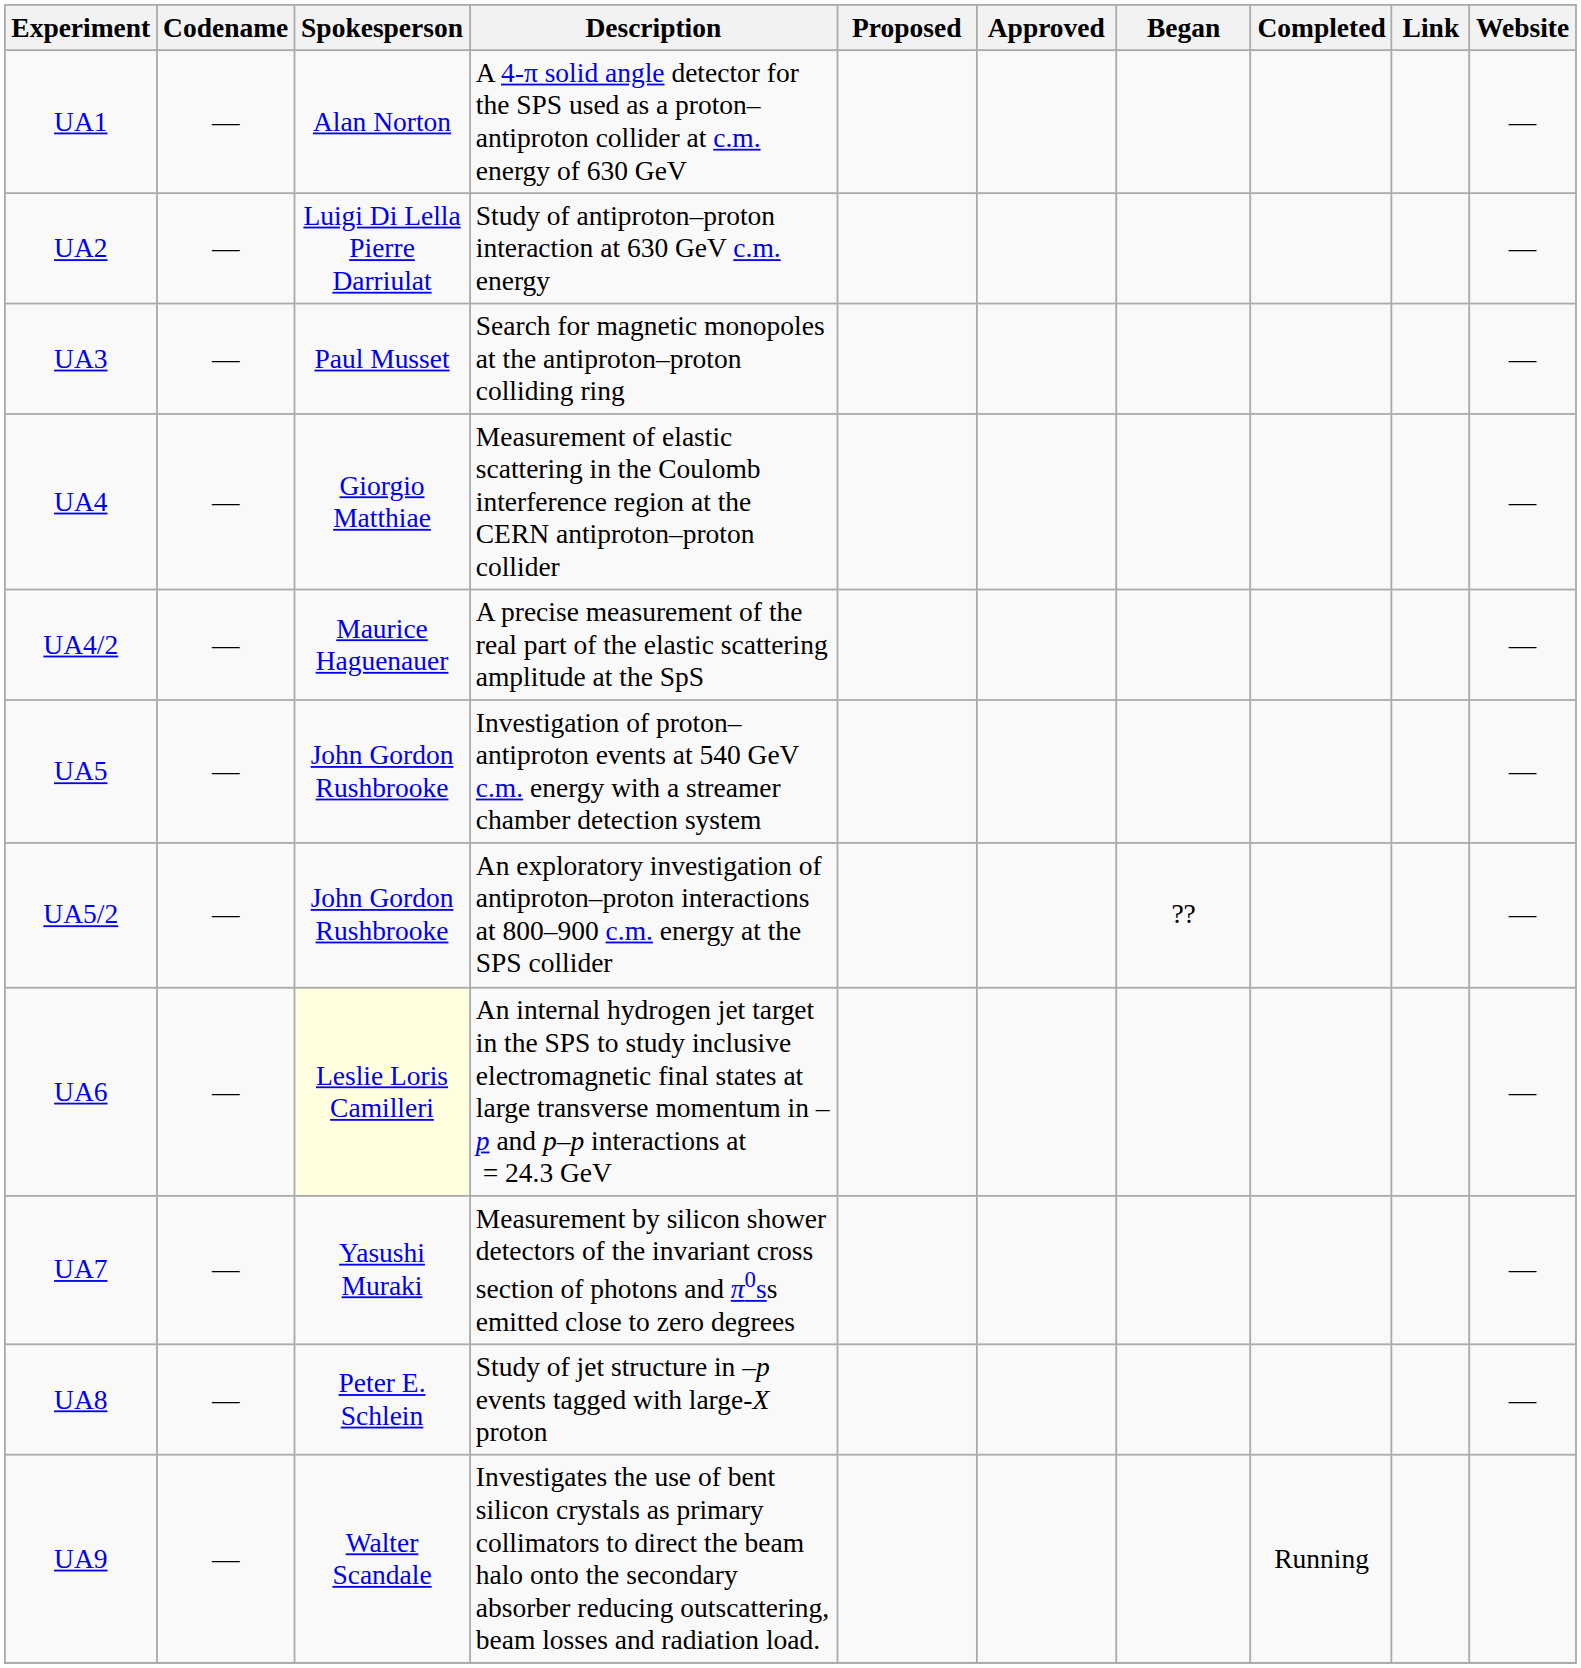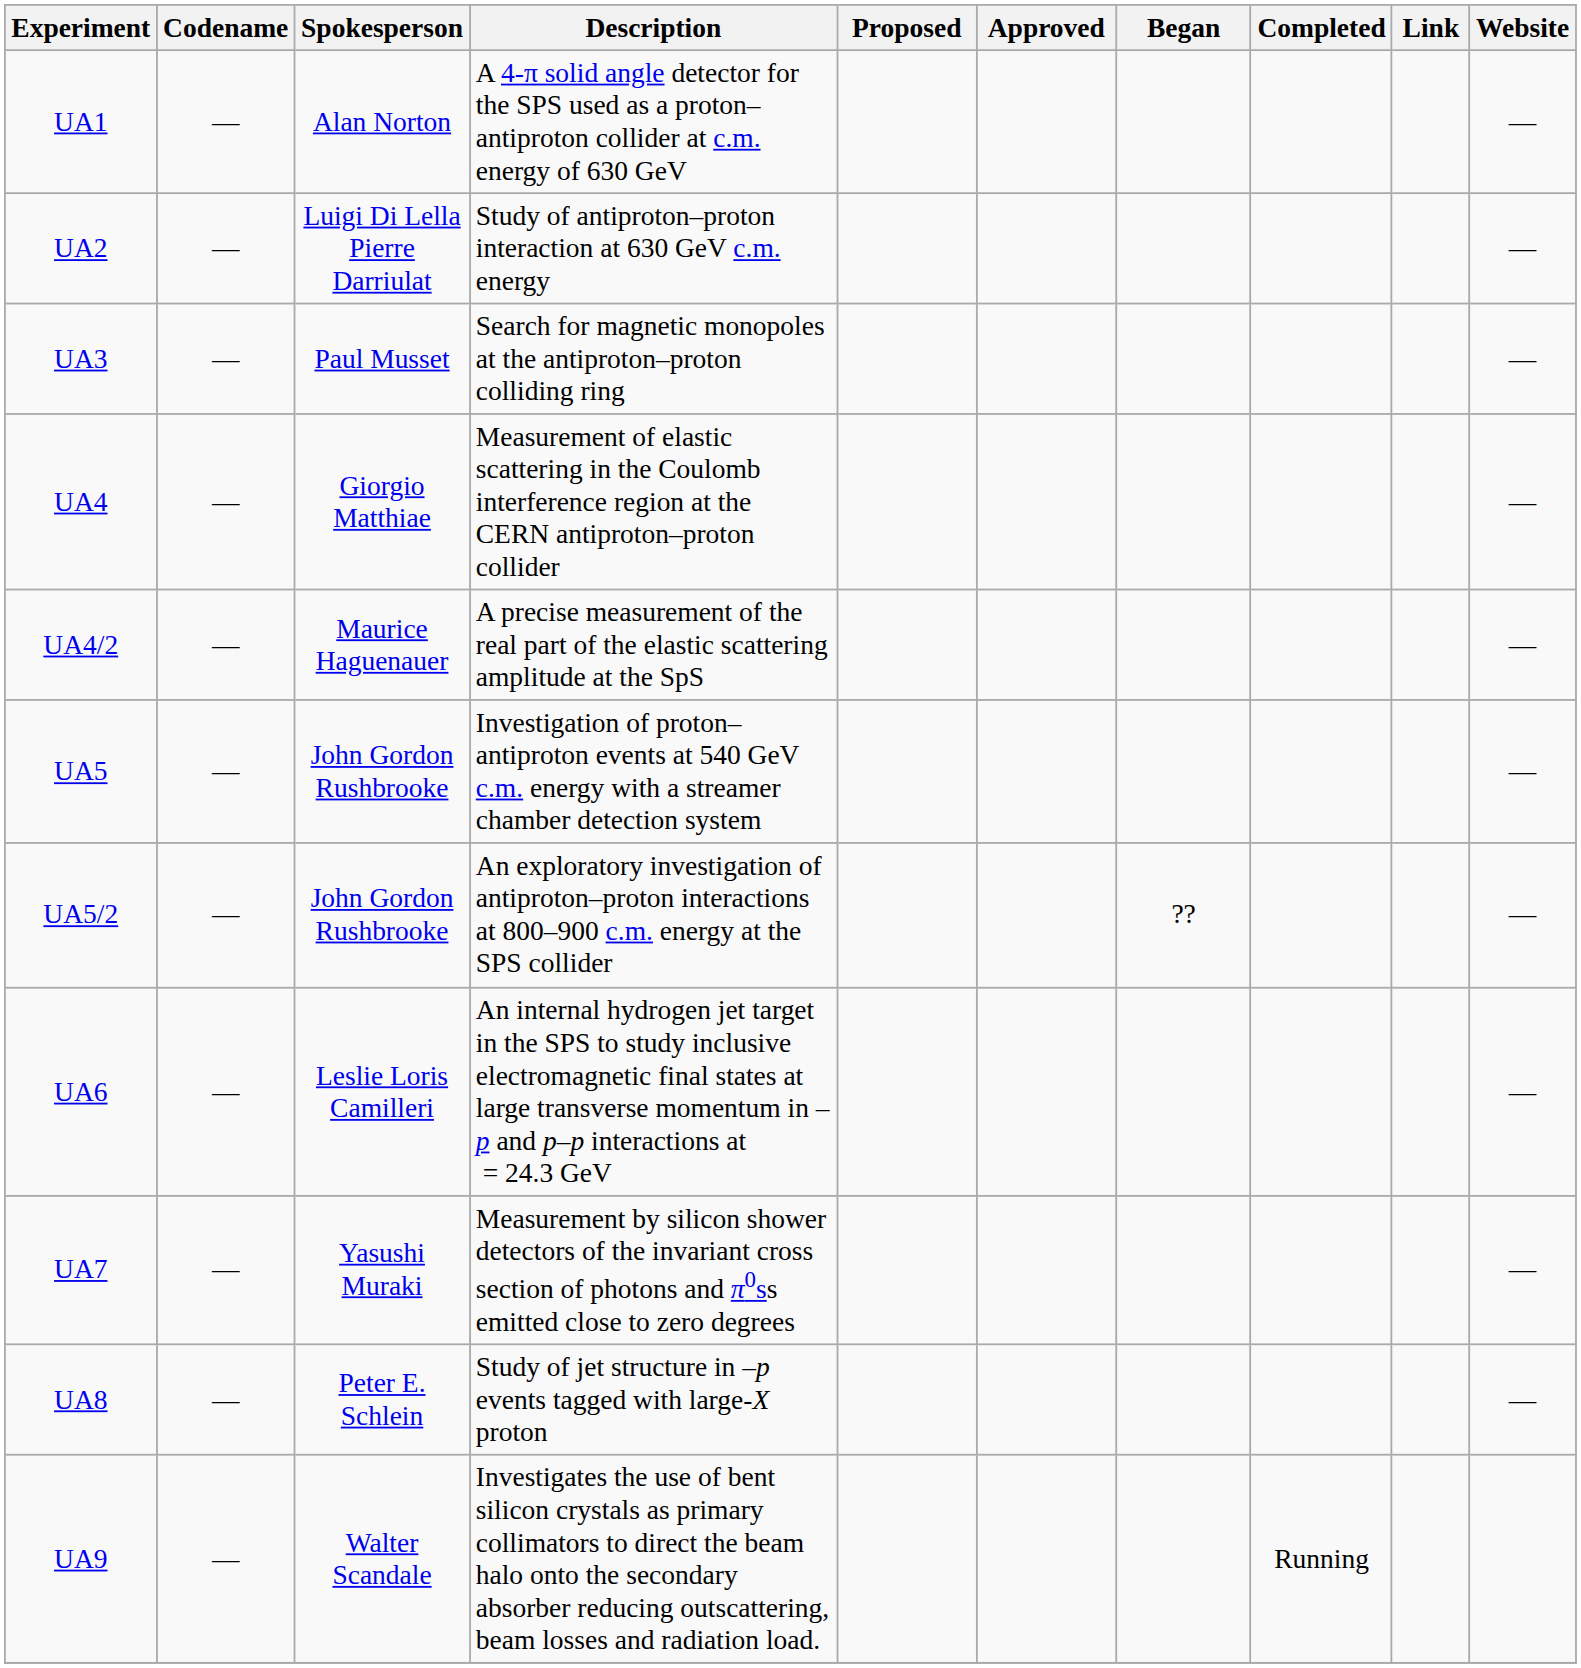(382, 1090) lightyellow background -> (382, 1090) no background
